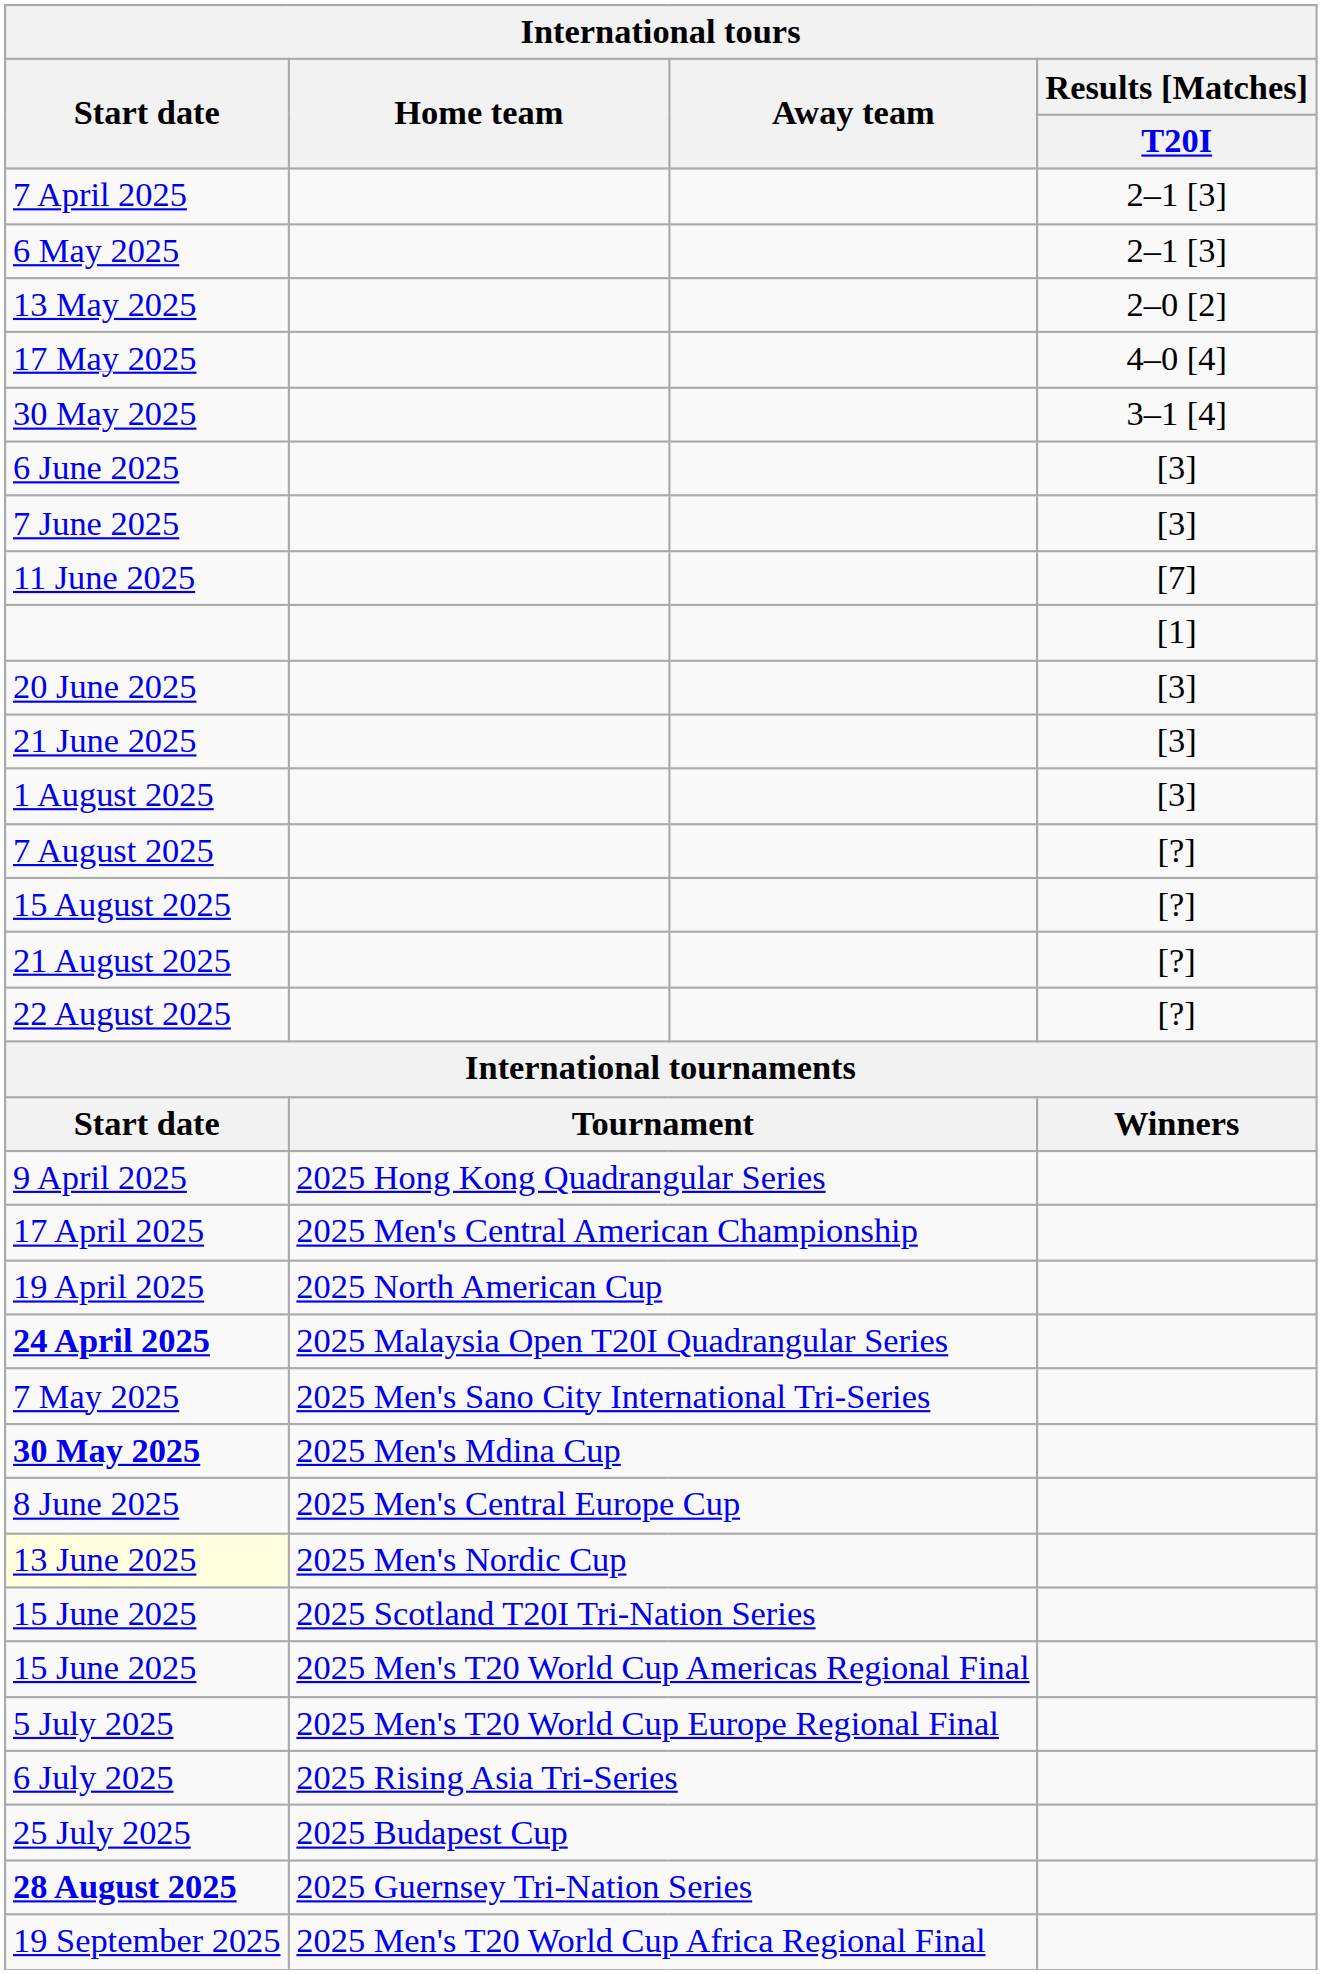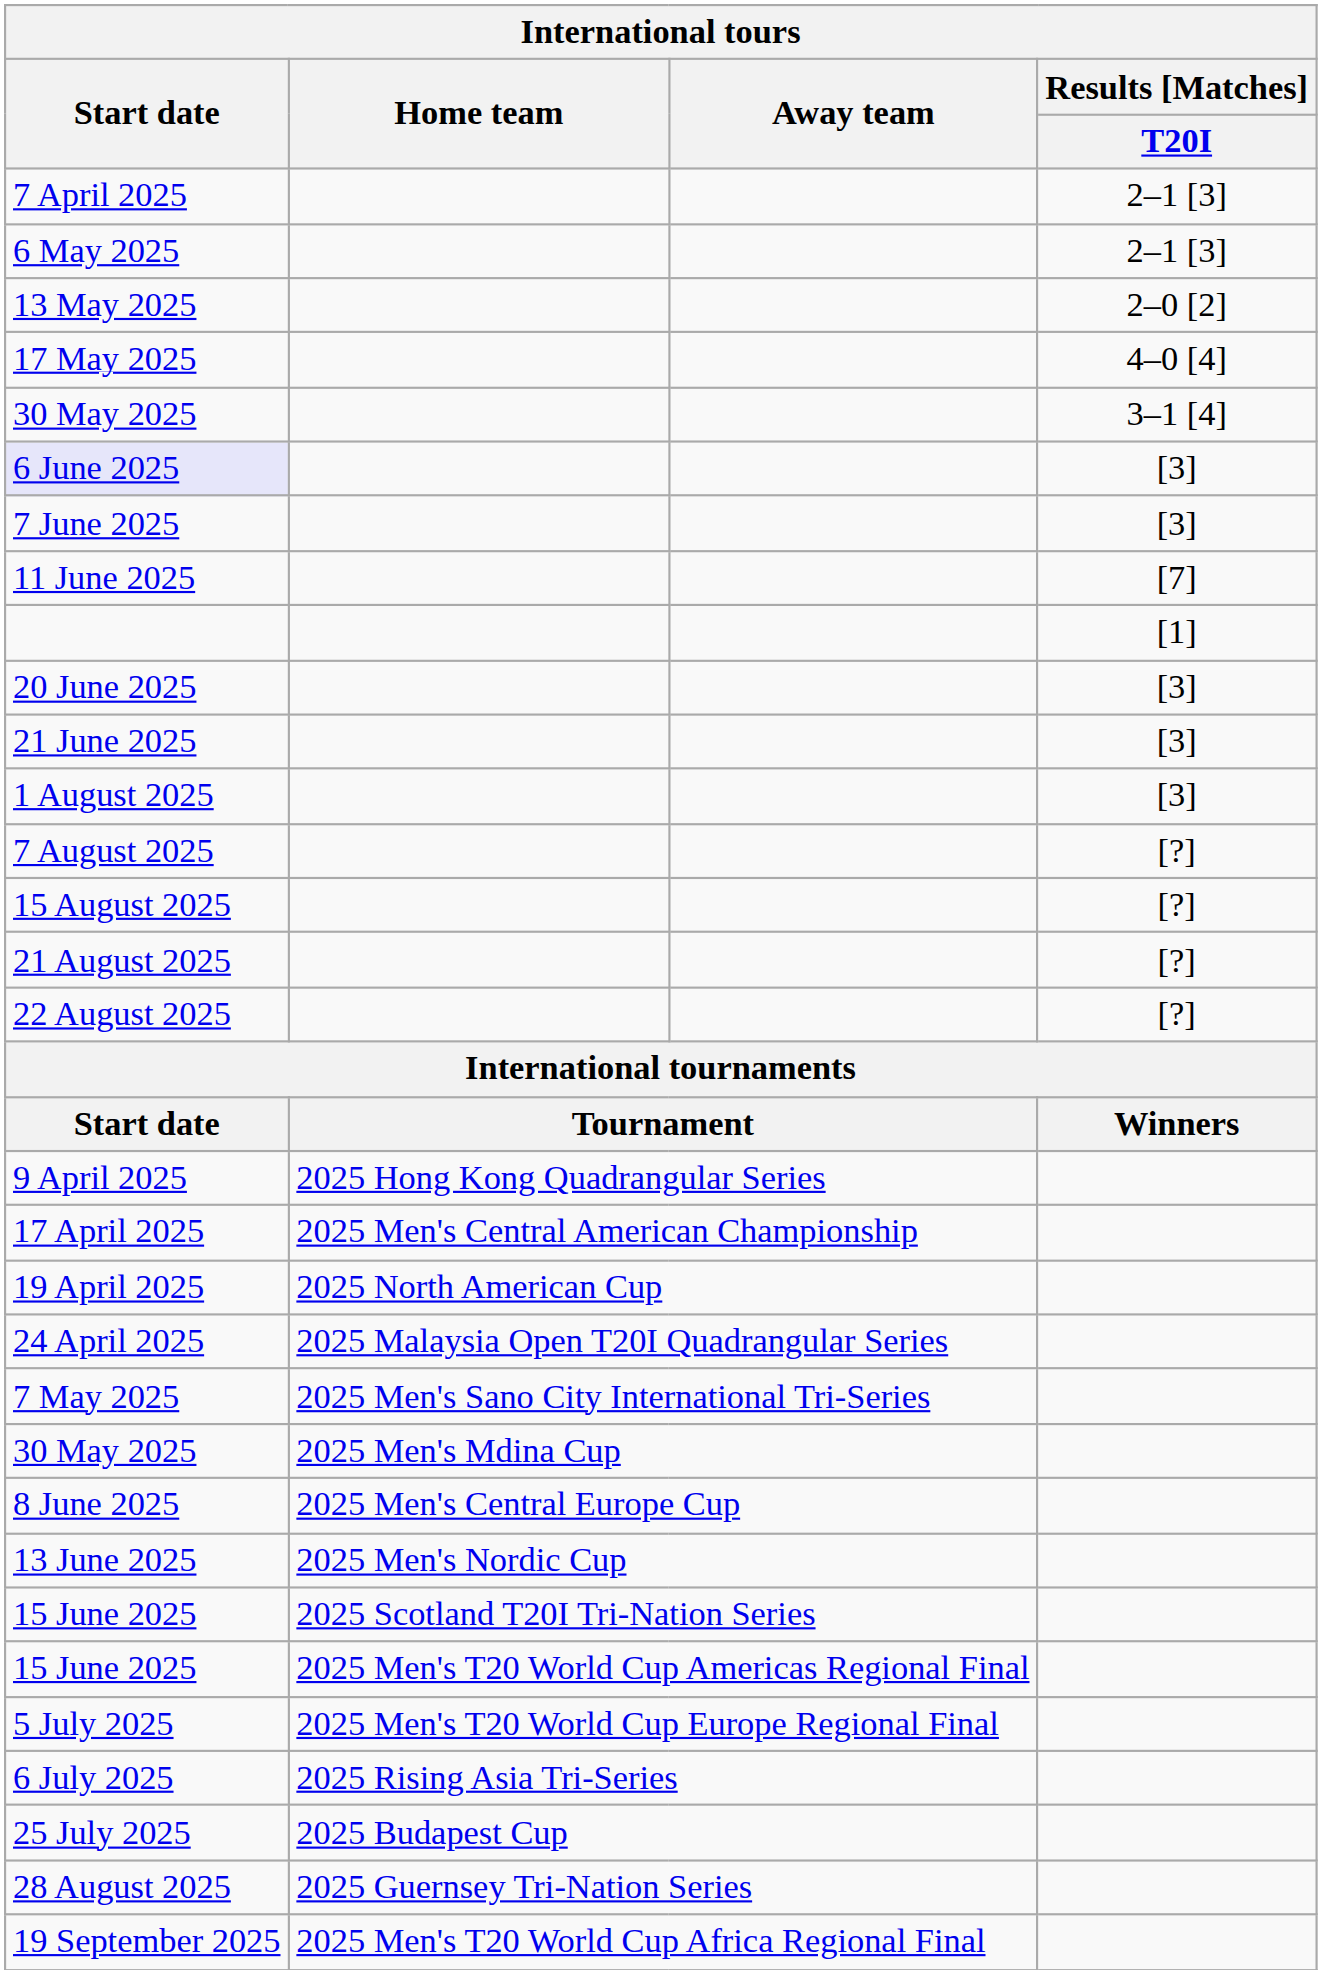(96, 468) no background -> (96, 468) lavender background
(111, 1341) bold -> (109, 1341) normal
(107, 1450) bold -> (105, 1450) normal
(105, 1559) lightyellow background -> (105, 1559) no background
(125, 1886) bold -> (122, 1886) normal
